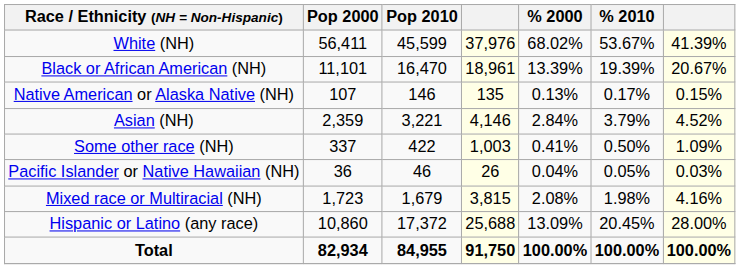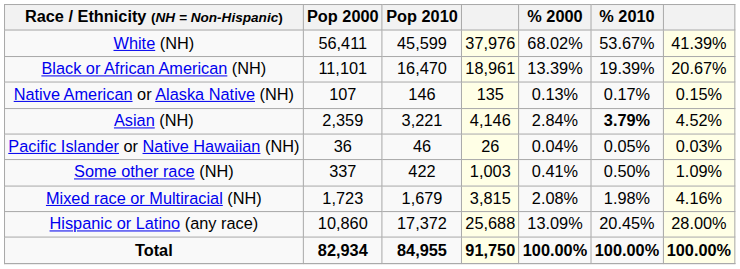(627, 120) normal -> (627, 120) bold
rows swapped: (154, 172) <-> (154, 146)
